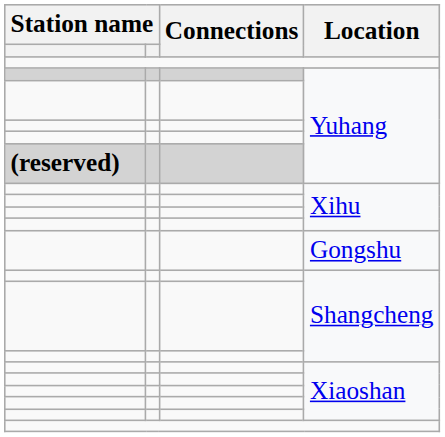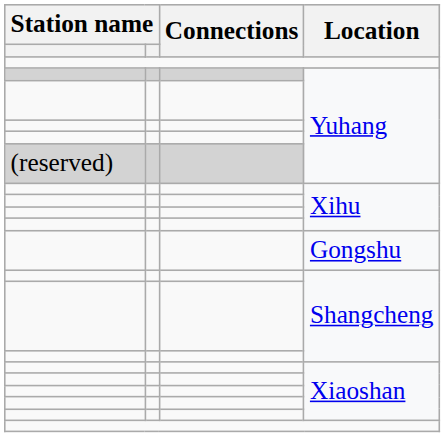(65, 162) bold -> (62, 162) normal
